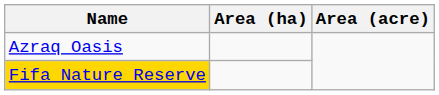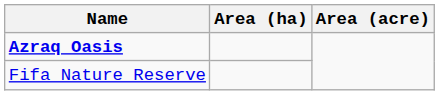(66, 47) normal -> (66, 47) bold
(107, 75) gold background -> (107, 75) no background
